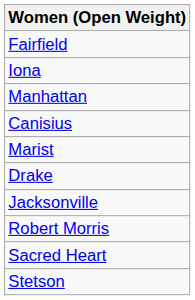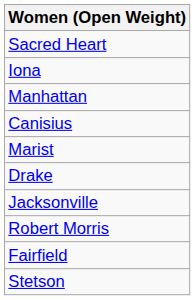(38, 44) Fairfield -> (57, 44) Sacred Heart
(57, 255) Sacred Heart -> (38, 255) Fairfield
